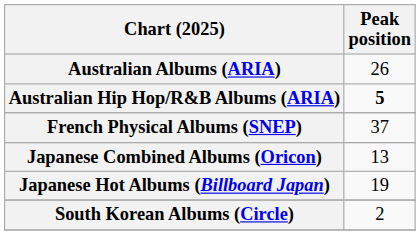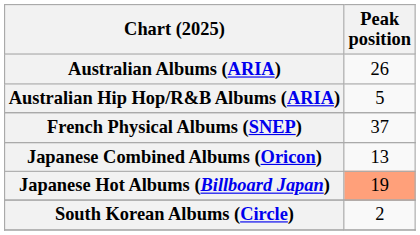(380, 98) bold -> (380, 98) normal
(380, 185) no background -> (380, 185) lightsalmon background
